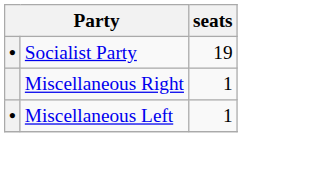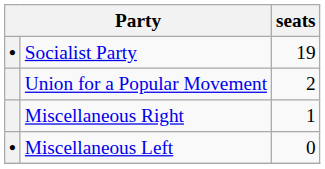+ row: (146, 84)
(228, 116) 1 -> (311, 147) 0
